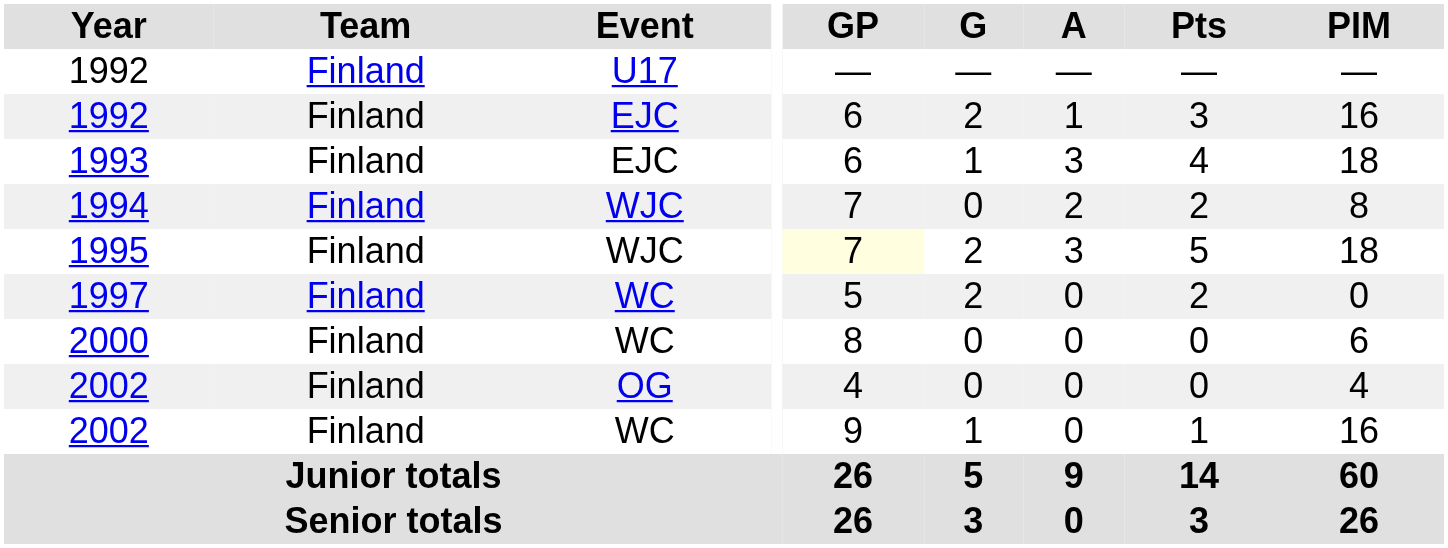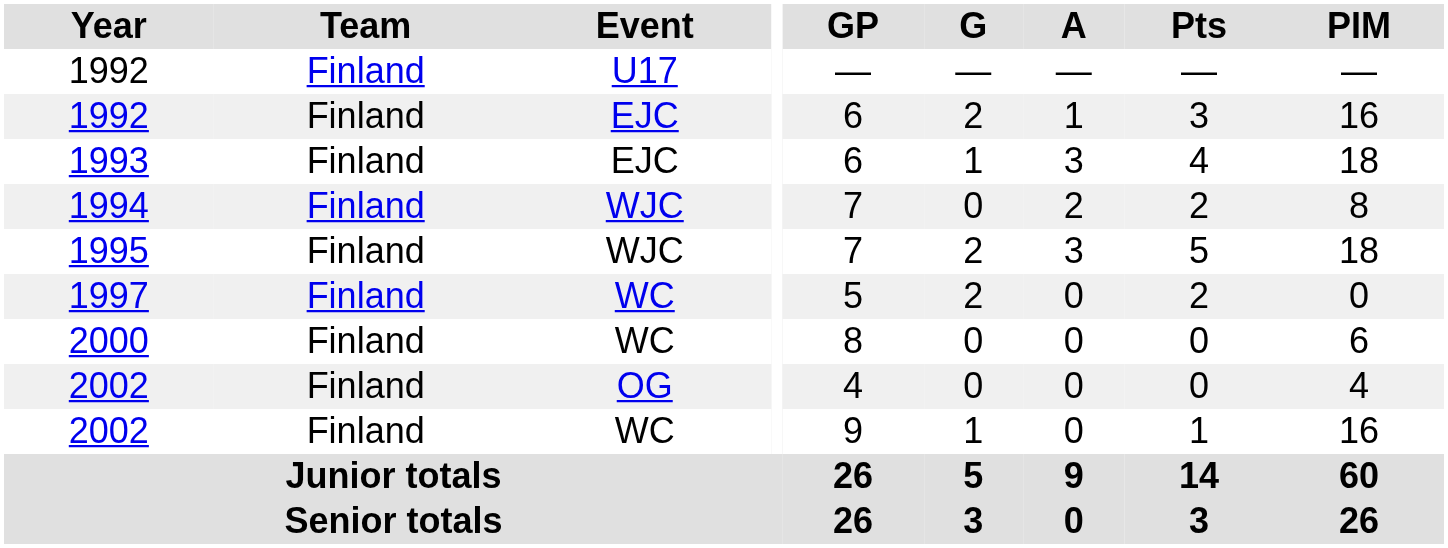(853, 250) lightyellow background -> (853, 250) no background
